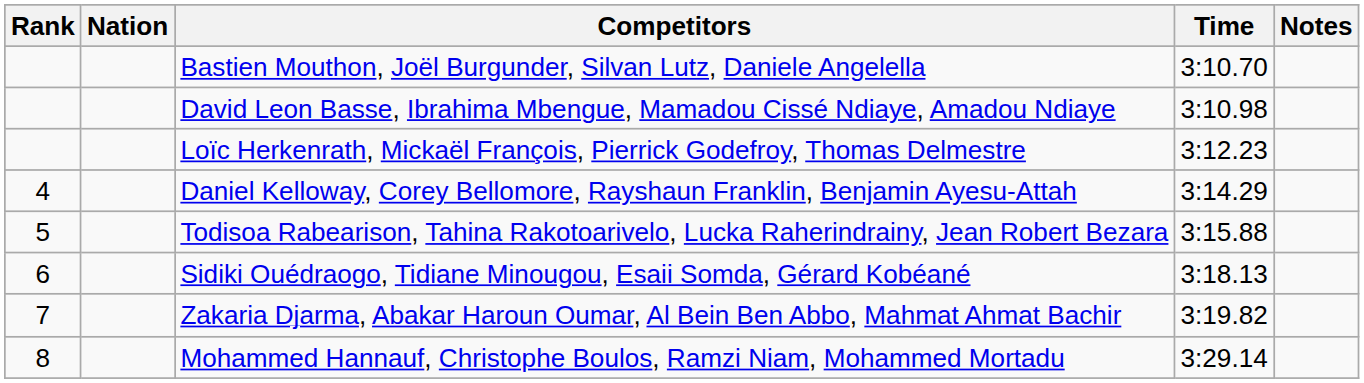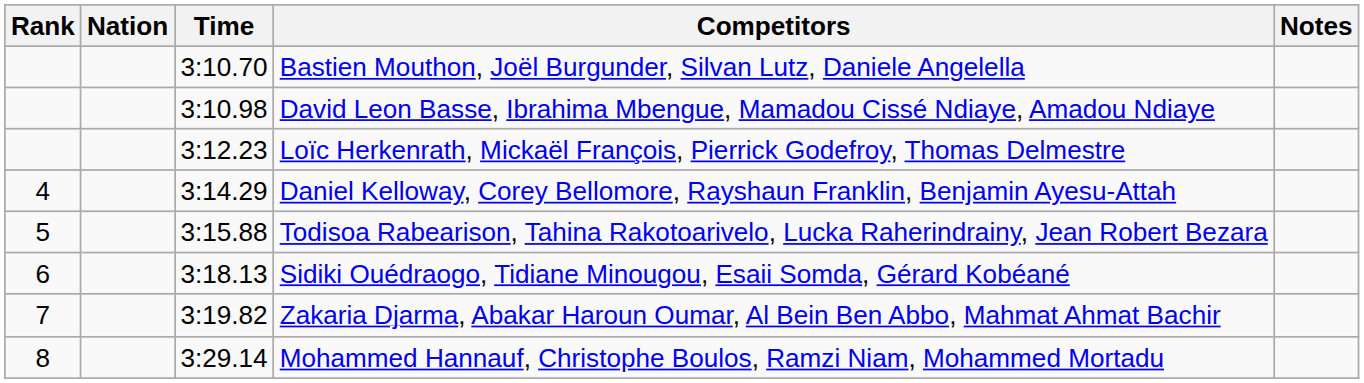columns swapped: (674, 26) <-> (1224, 26)
